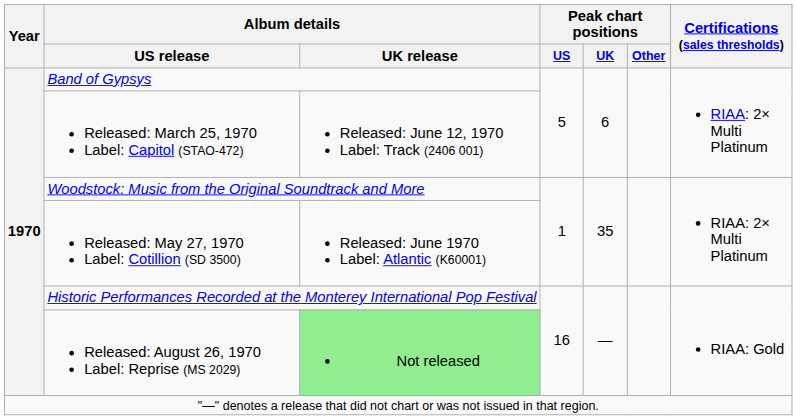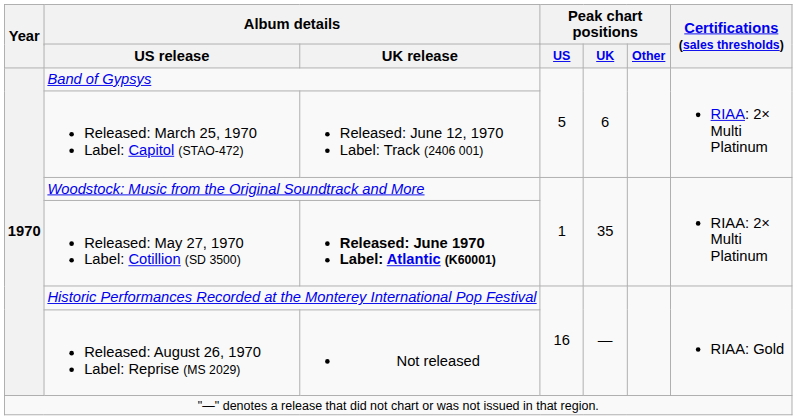(420, 252) normal -> (420, 252) bold
(420, 361) lightgreen background -> (420, 361) no background
